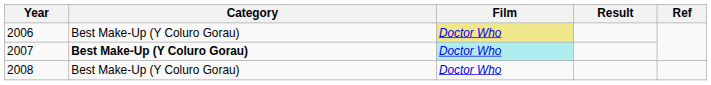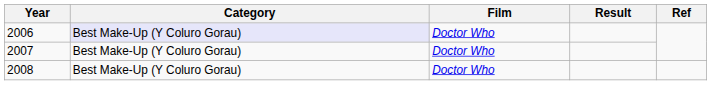(155, 32) no background -> (157, 32) lavender background
(470, 32) khaki background -> (463, 32) no background
(160, 51) bold -> (157, 51) normal
(470, 51) paleturquoise background -> (463, 51) no background
